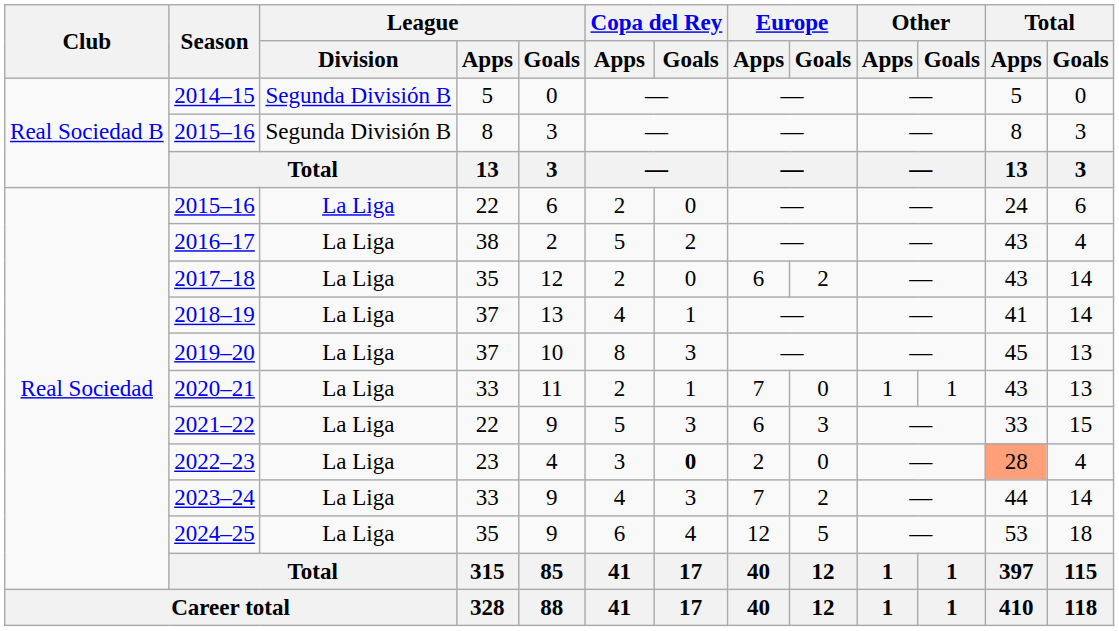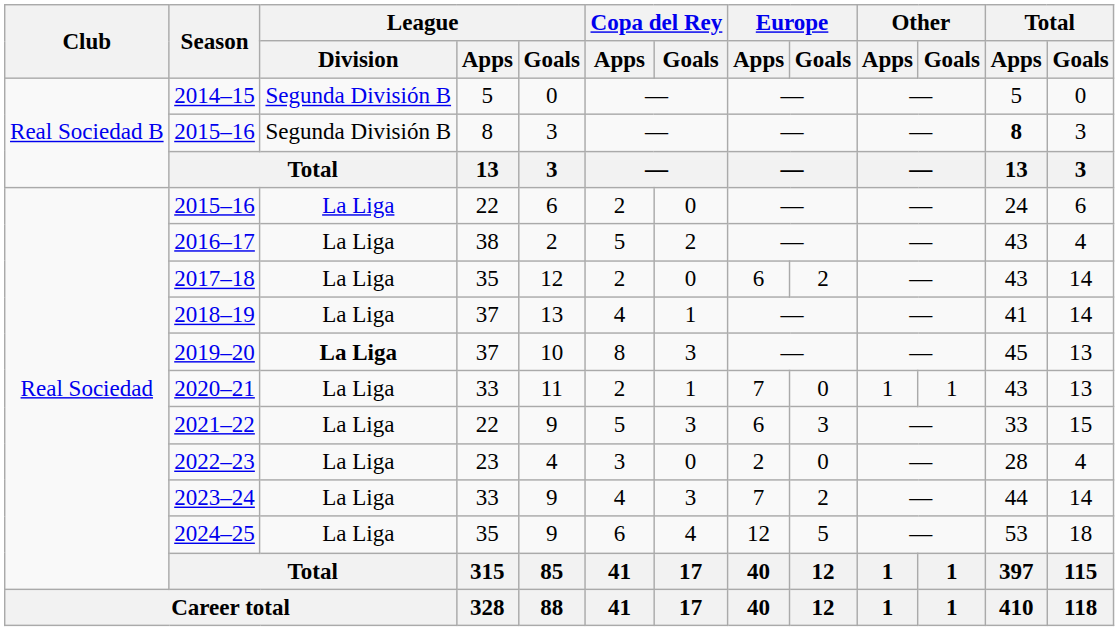(1016, 132) normal -> (1016, 132) bold
(358, 351) normal -> (358, 351) bold
(691, 461) bold -> (691, 461) normal
(1016, 461) lightsalmon background -> (1016, 461) no background
